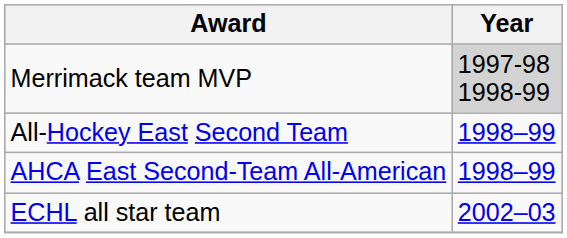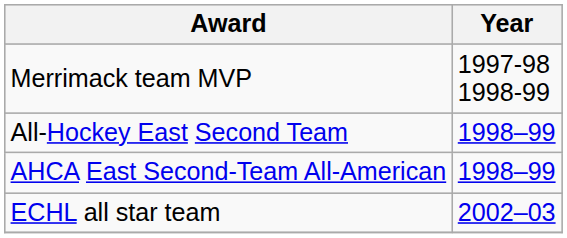(504, 78) lightgrey background -> (504, 78) no background
